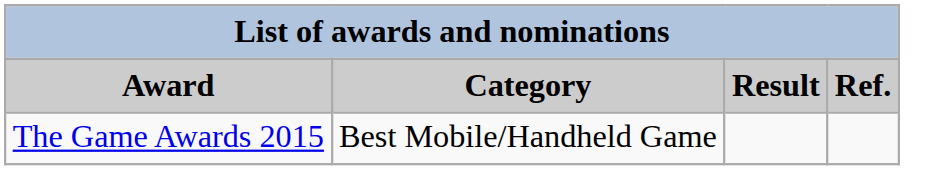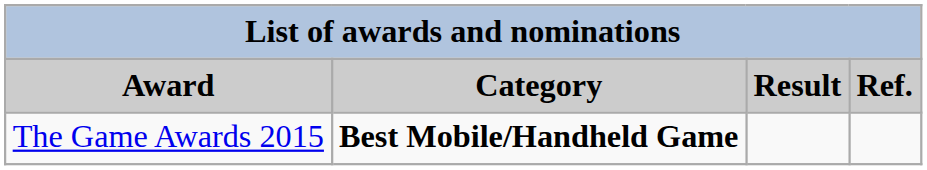(528, 137) normal -> (539, 137) bold
